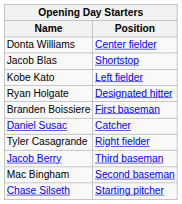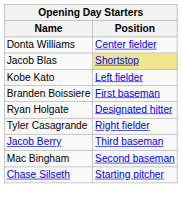(117, 61) no background -> (117, 61) khaki background
rows swapped: (49, 110) <-> (38, 93)
- row: (37, 126)
